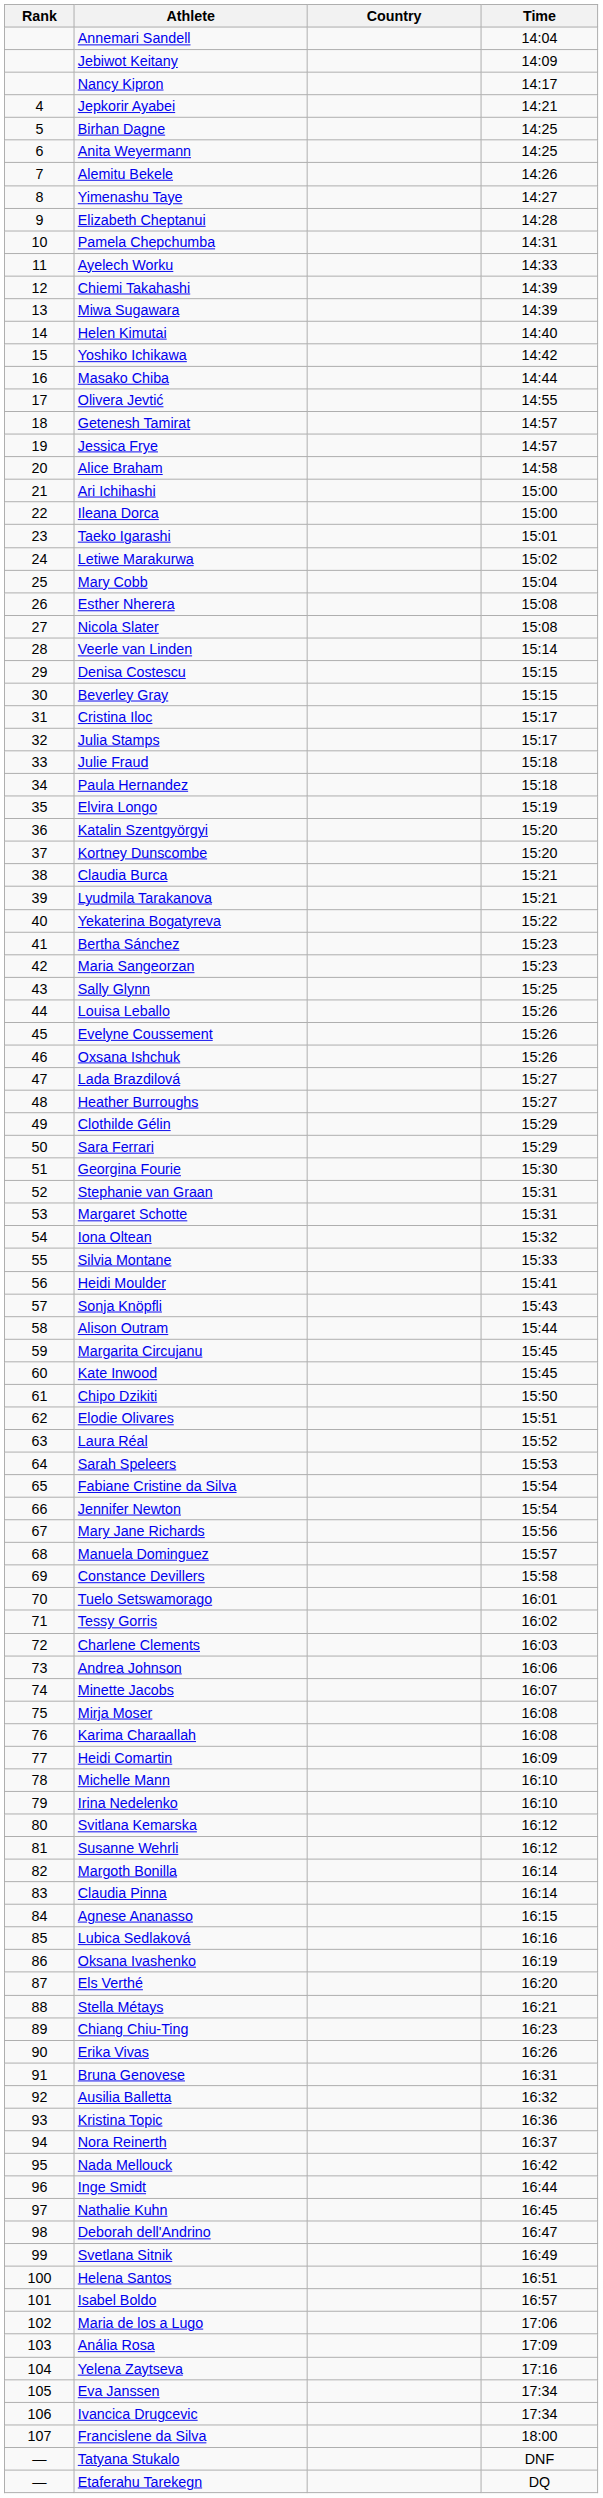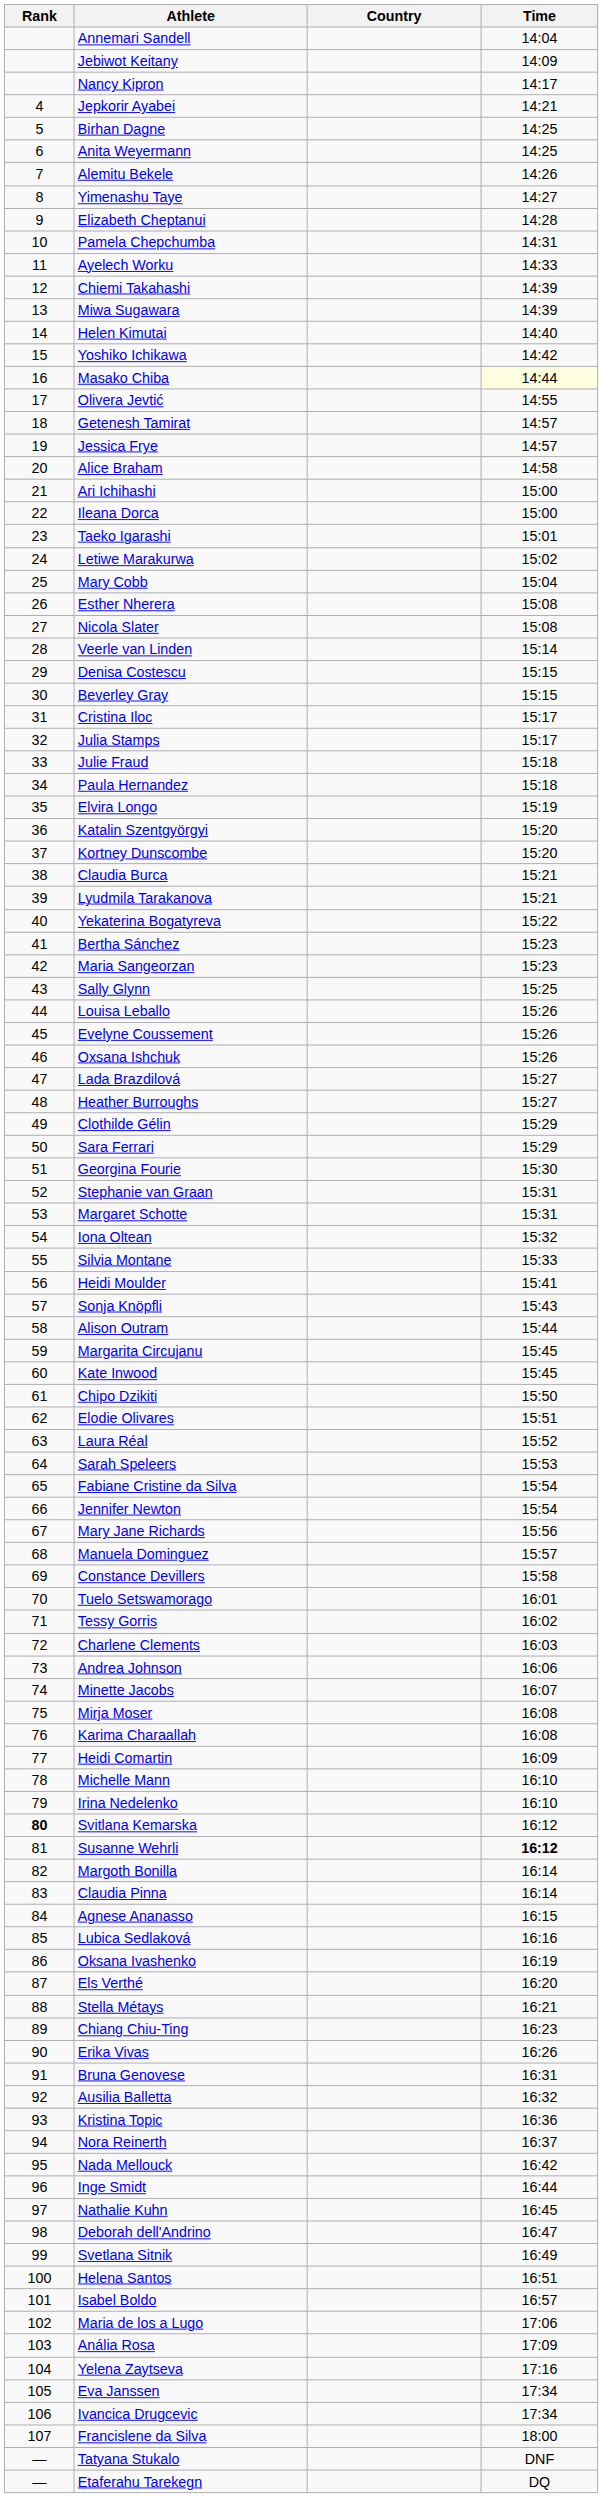(539, 378) no background -> (539, 378) lightyellow background
(39, 1825) normal -> (39, 1825) bold
(539, 1848) normal -> (539, 1848) bold
